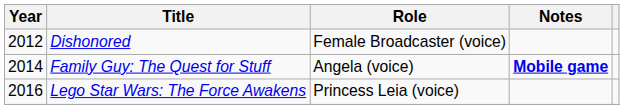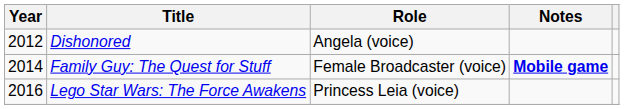(410, 41) Female Broadcaster (voice) -> (363, 41) Angela (voice)
(363, 66) Angela (voice) -> (410, 66) Female Broadcaster (voice)
